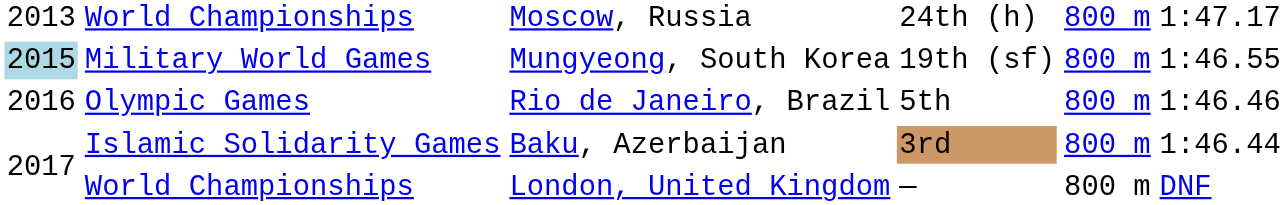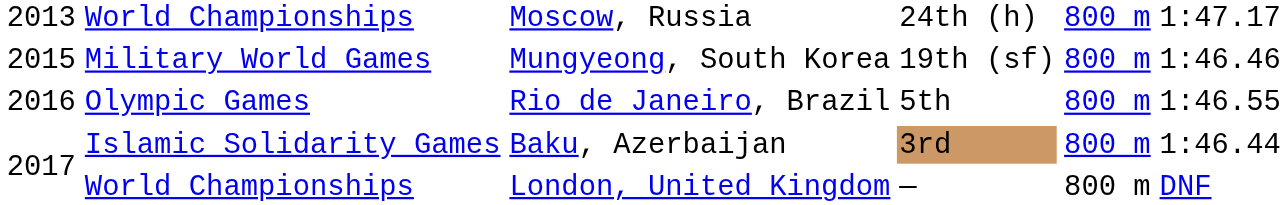(41, 60) lightblue background -> (41, 60) no background
(1220, 60) 1:46.55 -> (1220, 60) 1:46.46
(1220, 103) 1:46.46 -> (1220, 103) 1:46.55
